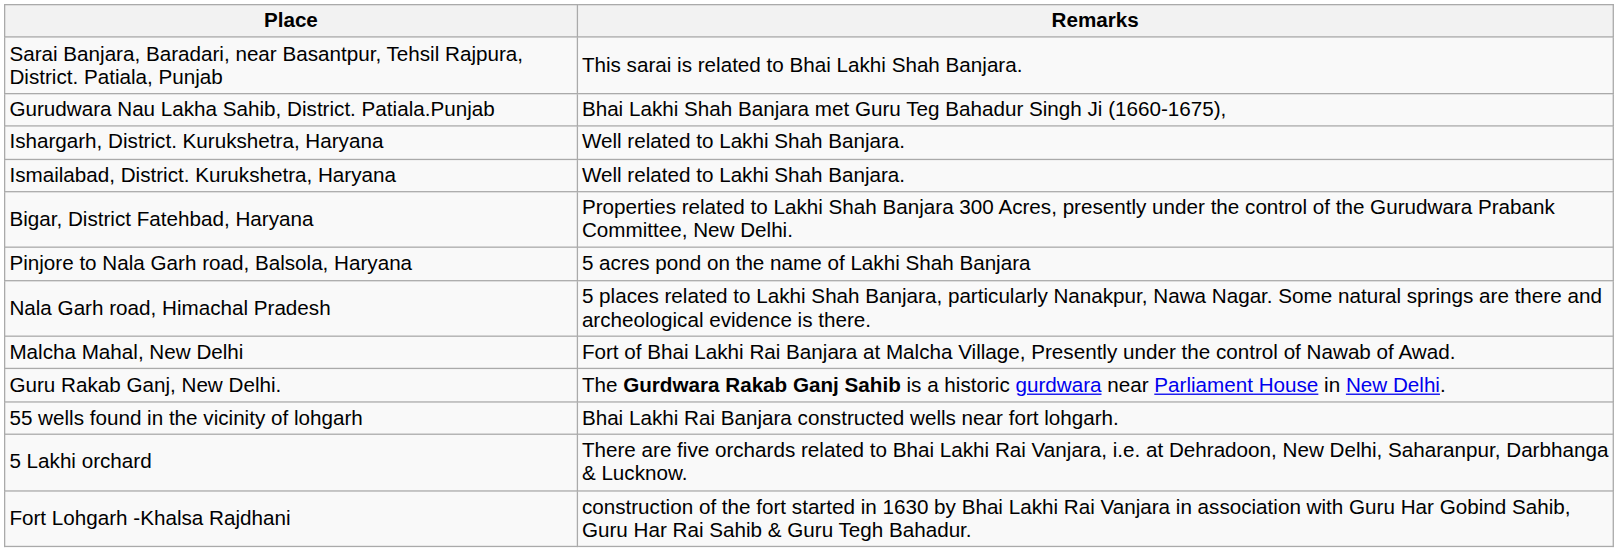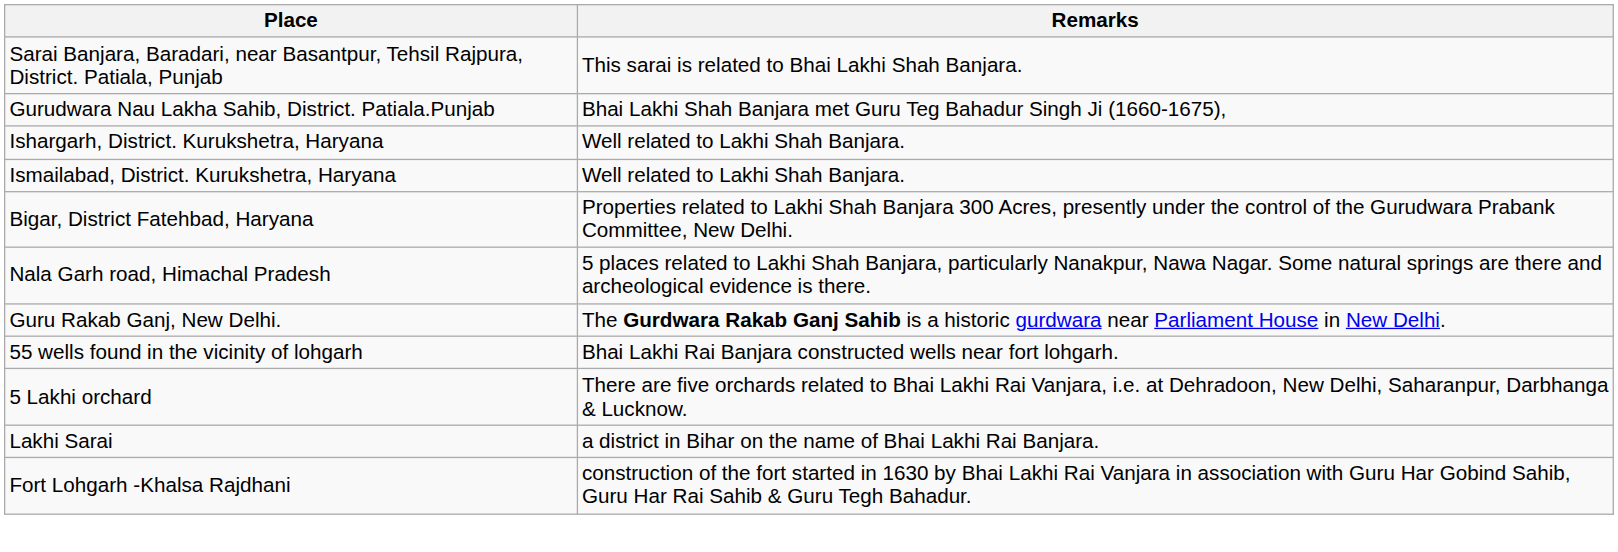- row: (211, 263)
- row: (126, 352)
+ row: (61, 441)
